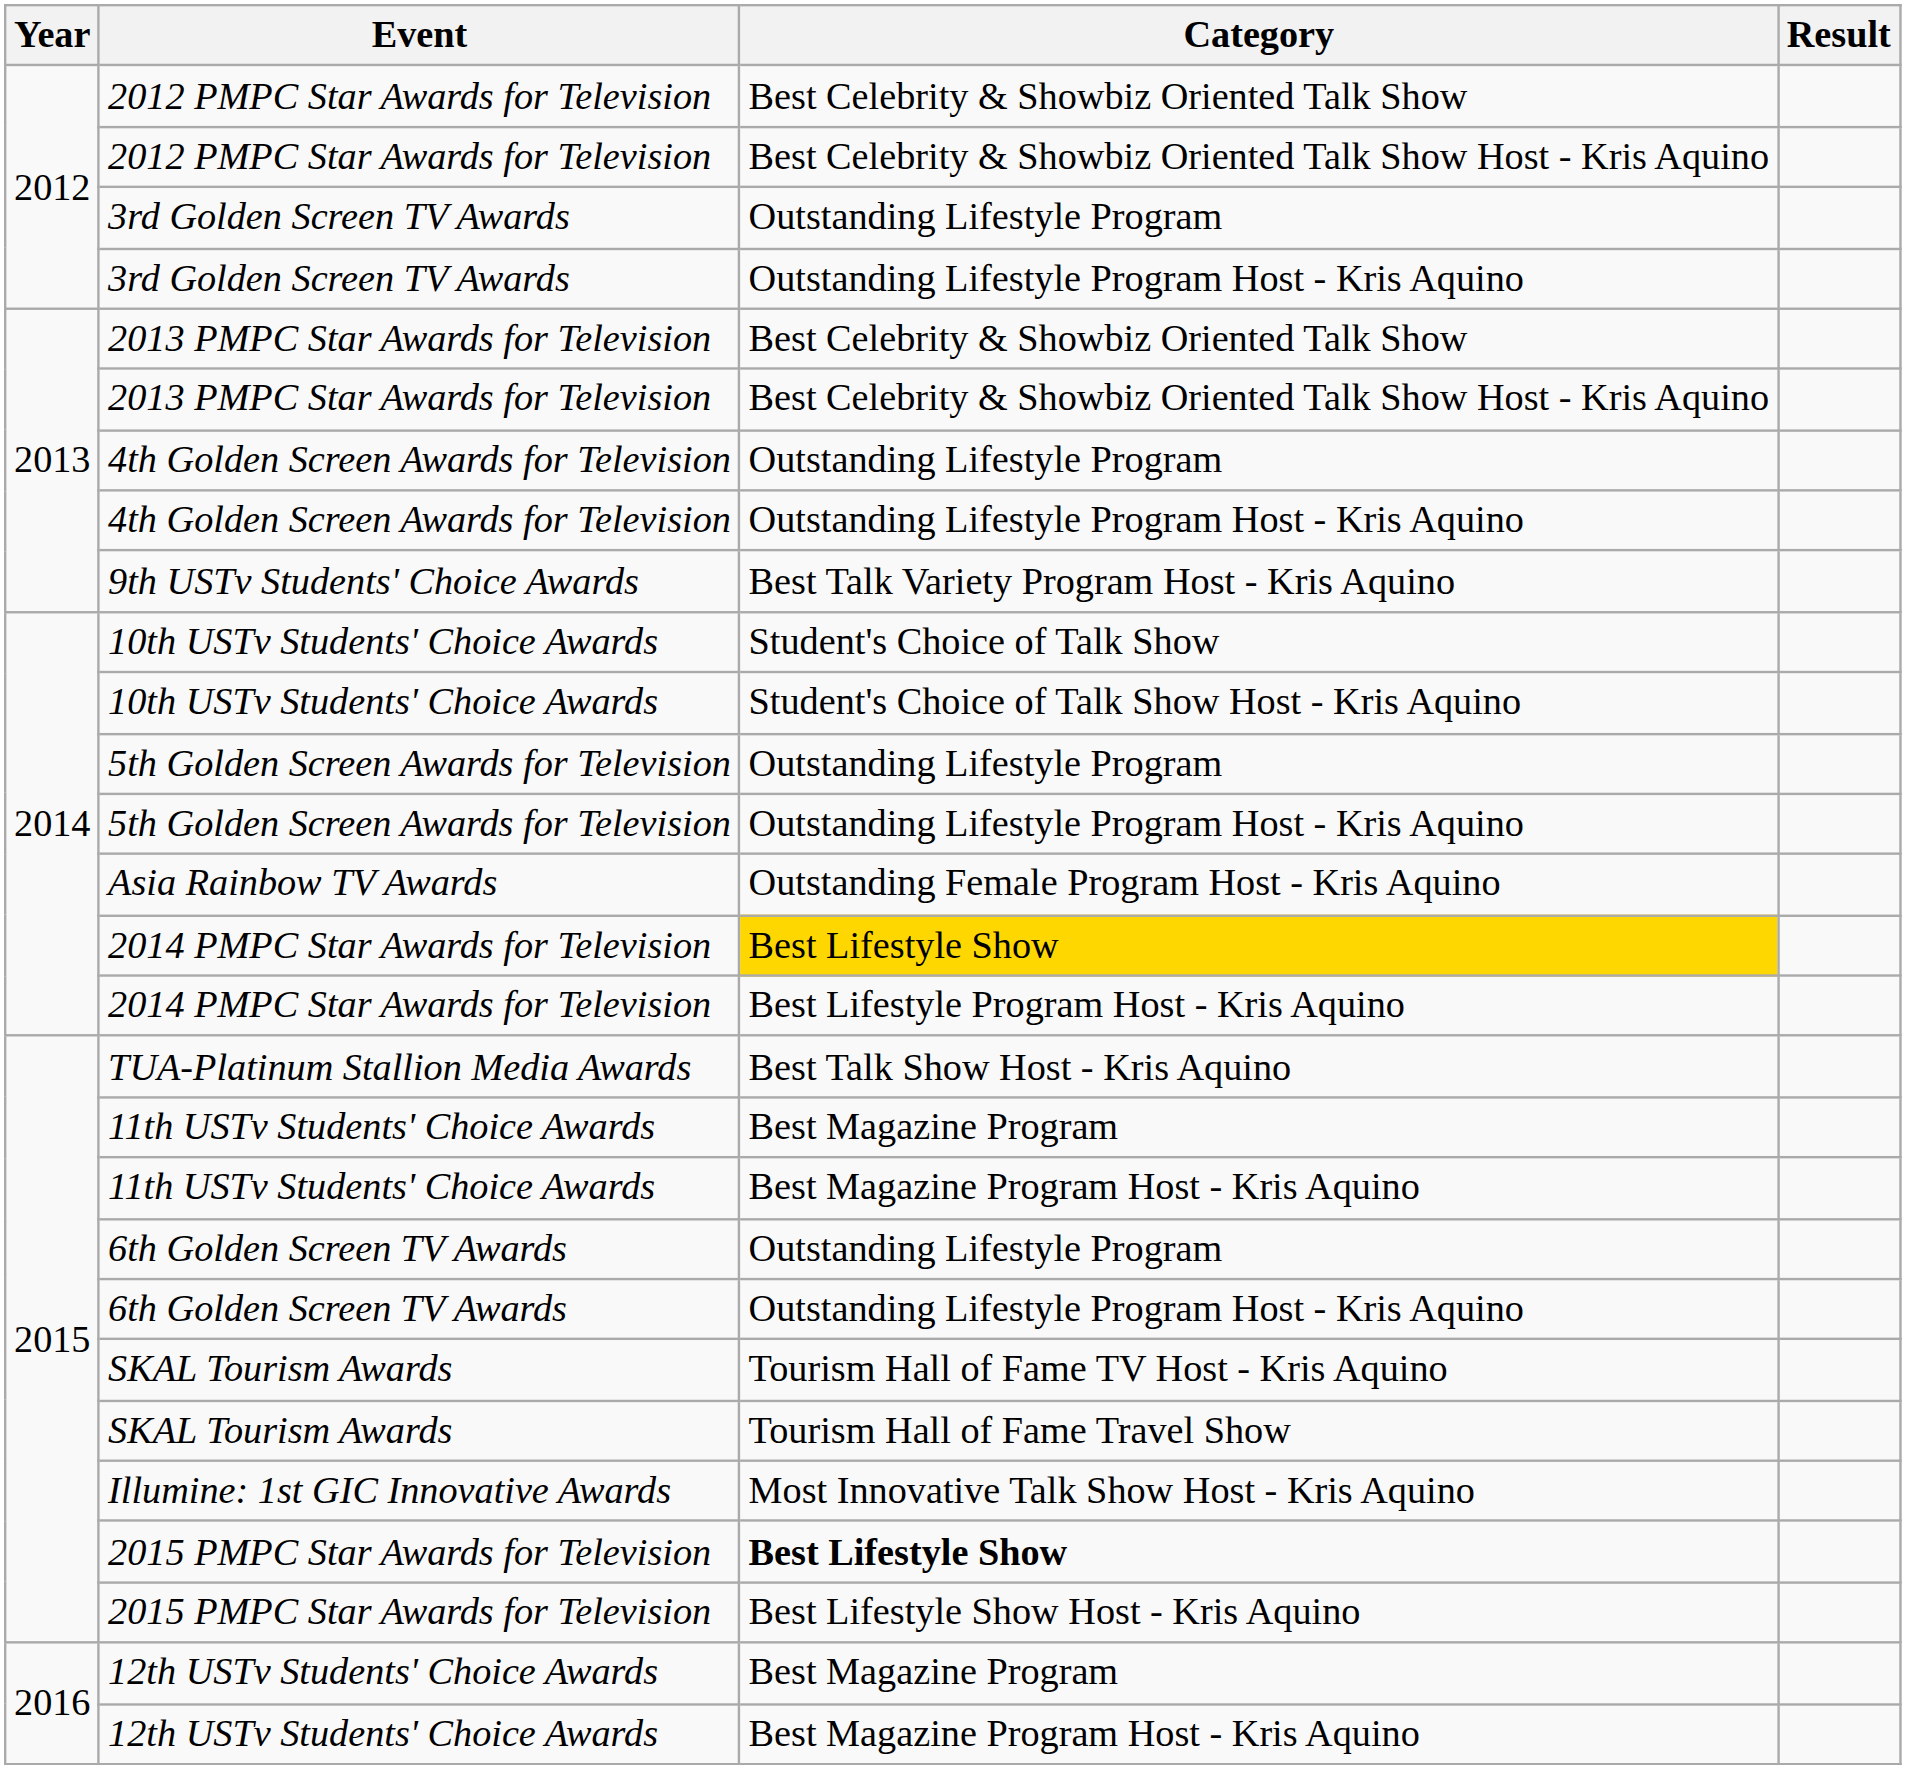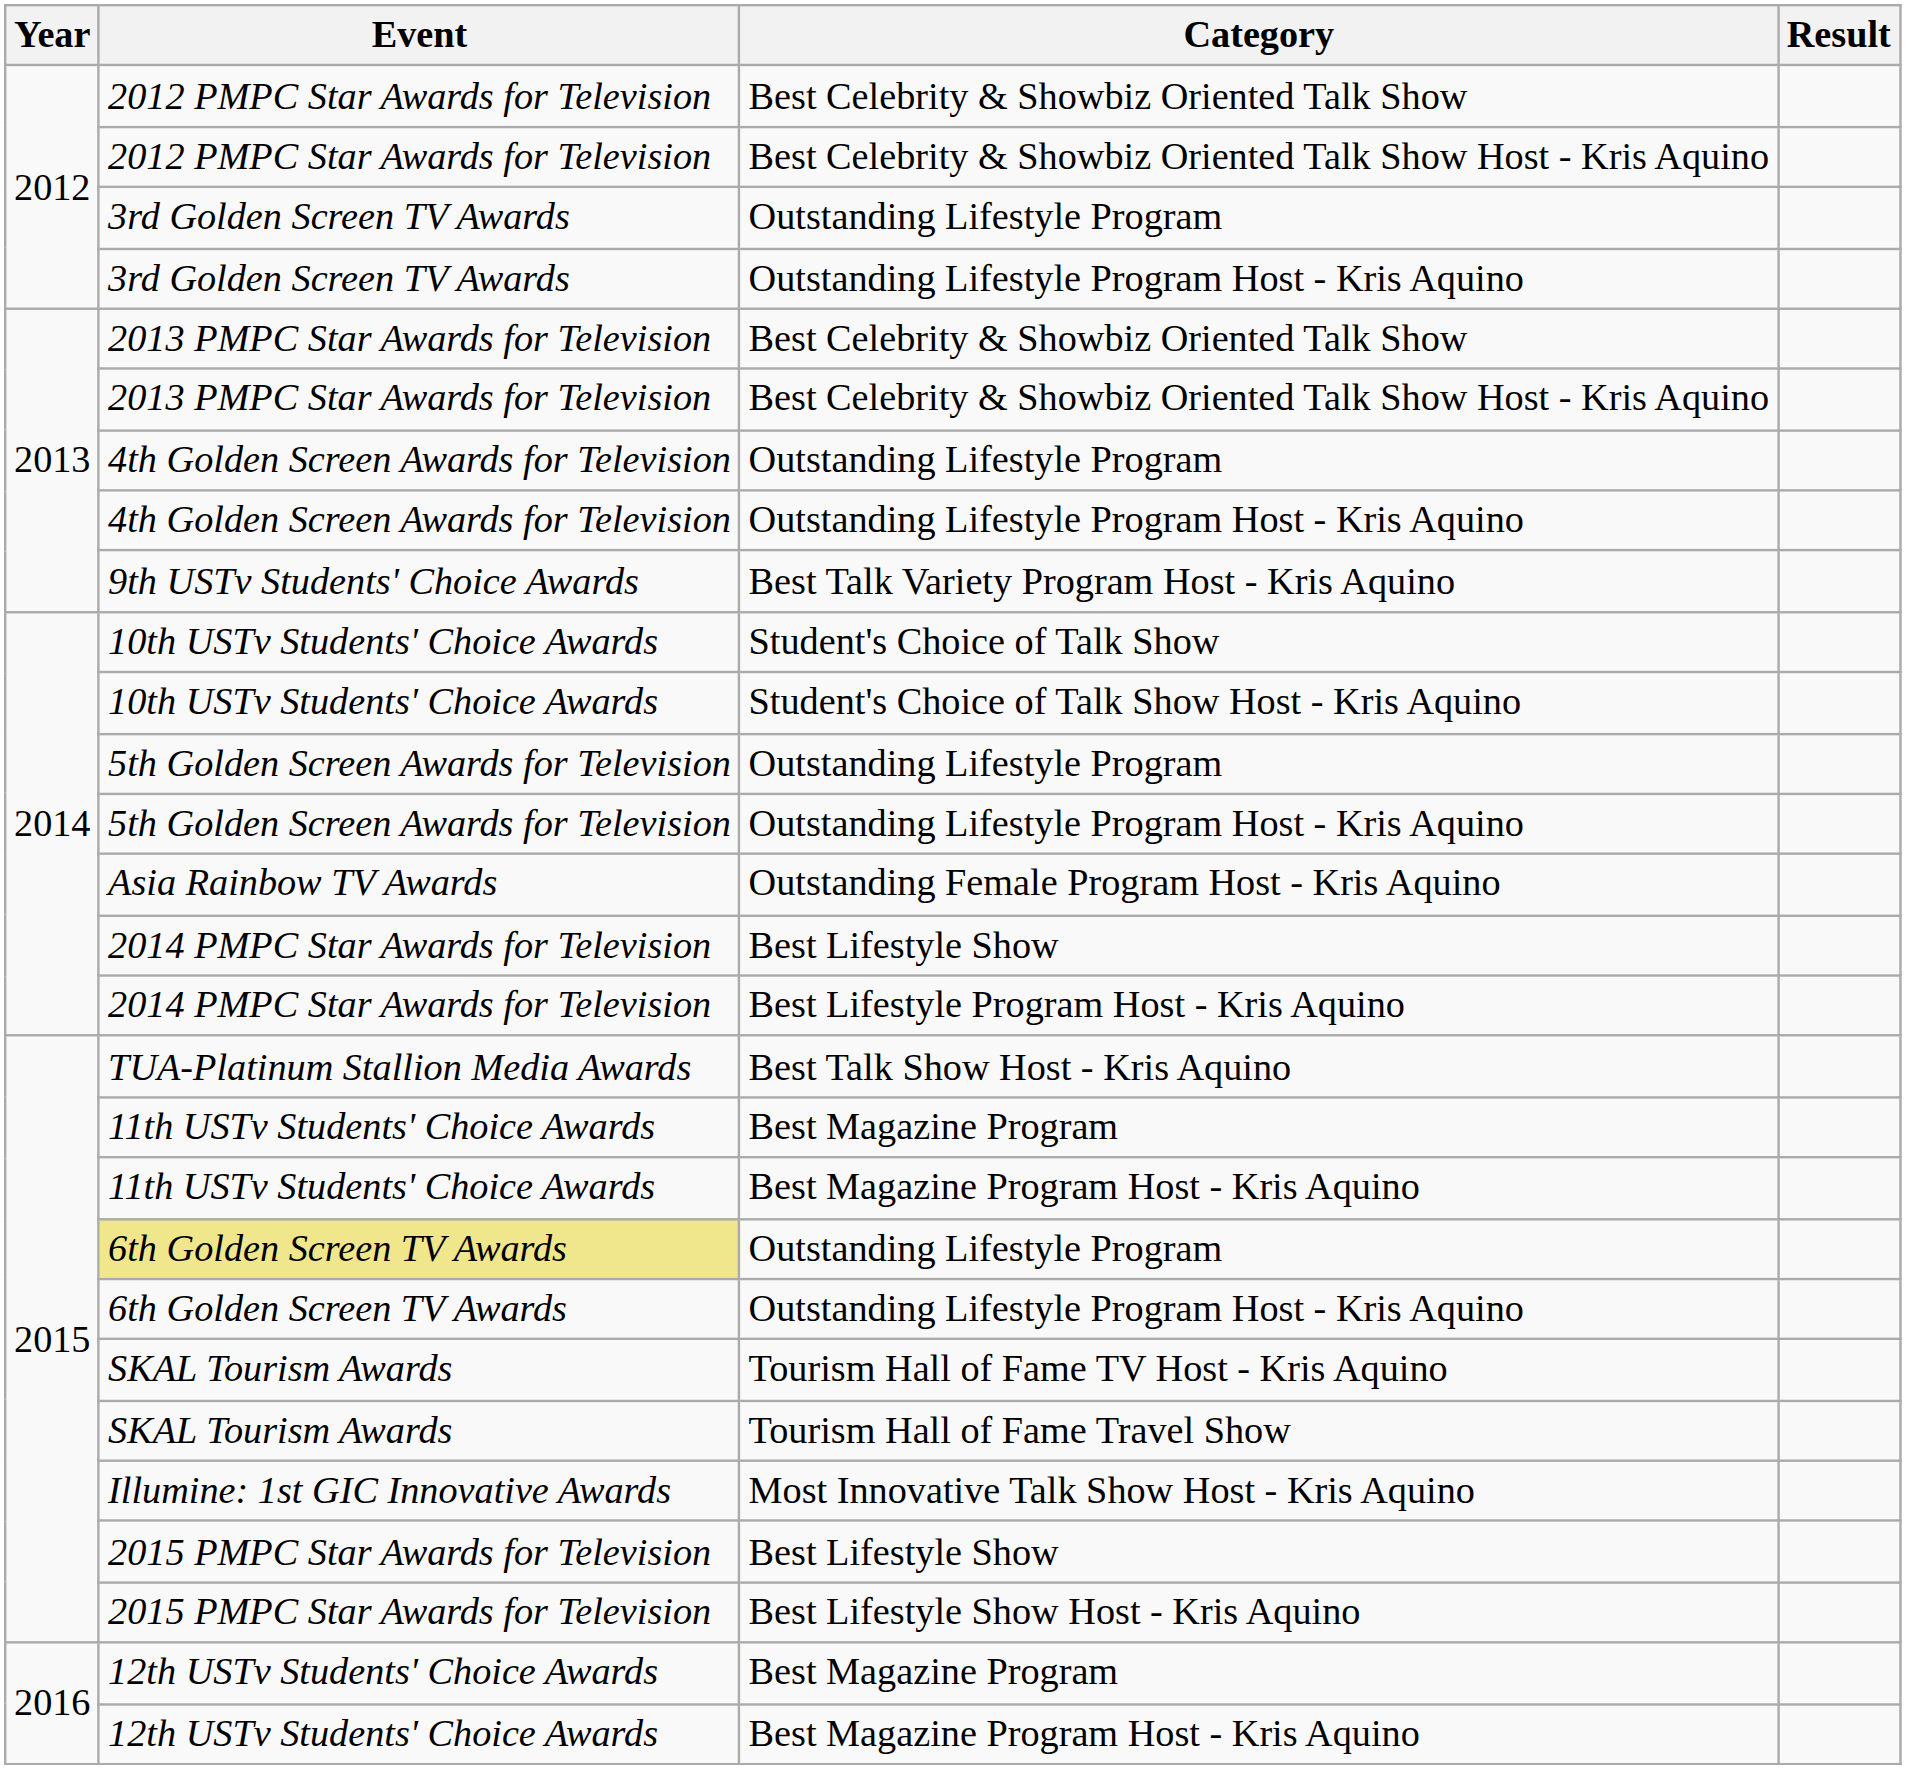(904, 944) gold background -> (904, 944) no background
(338, 1247) no background -> (338, 1247) khaki background
(908, 1550) bold -> (904, 1550) normal
